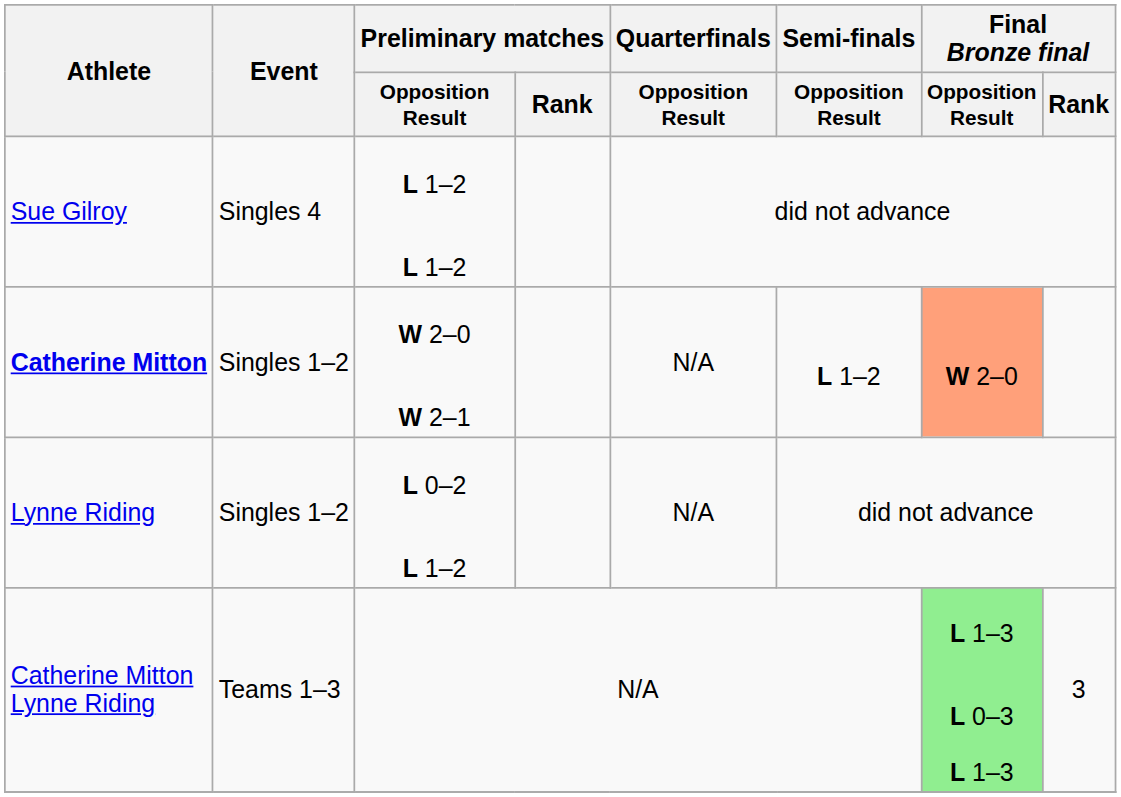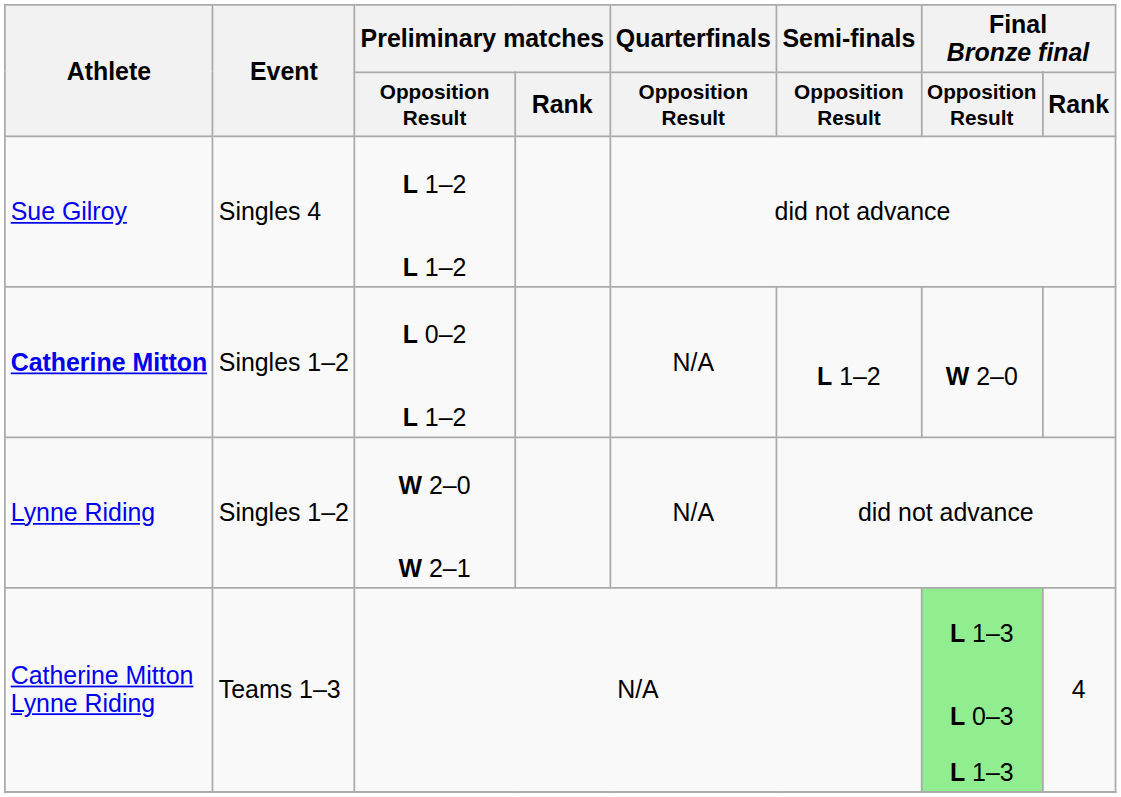(435, 376) W 2–0 W 2–1 -> (435, 376) L 0–2 L 1–2
(982, 376) lightsalmon background -> (982, 376) no background
(435, 526) L 0–2 L 1–2 -> (435, 526) W 2–0 W 2–1
(1079, 690) 3 -> (1079, 690) 4
